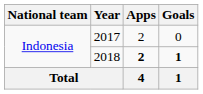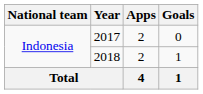(141, 57) bold -> (141, 57) normal
(178, 57) bold -> (178, 57) normal
